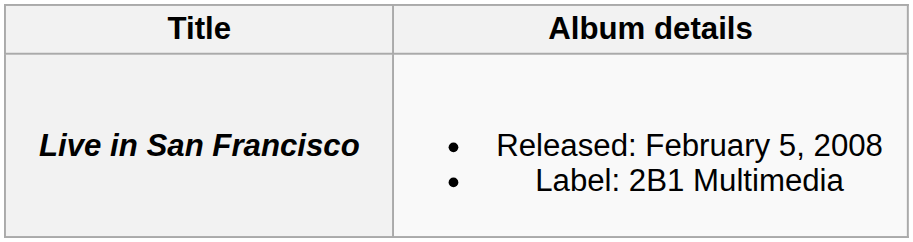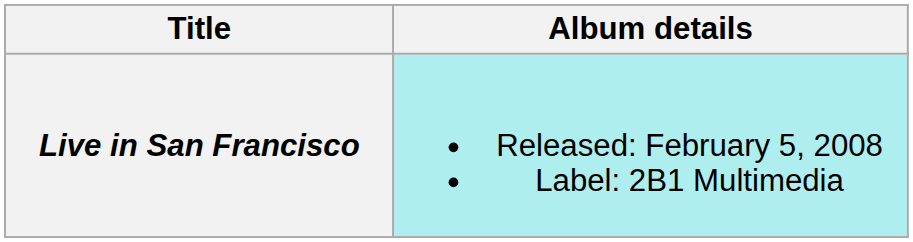(651, 163) no background -> (651, 163) paleturquoise background
